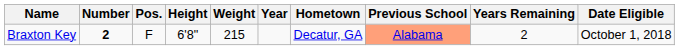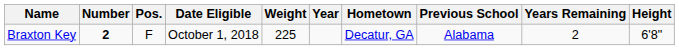columns swapped: (188, 14) <-> (626, 14)
(234, 34) 215 -> (286, 34) 225
(418, 34) lightsalmon background -> (469, 34) no background
